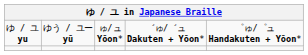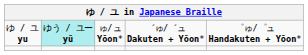(68, 34) no background -> (68, 34) paleturquoise background
